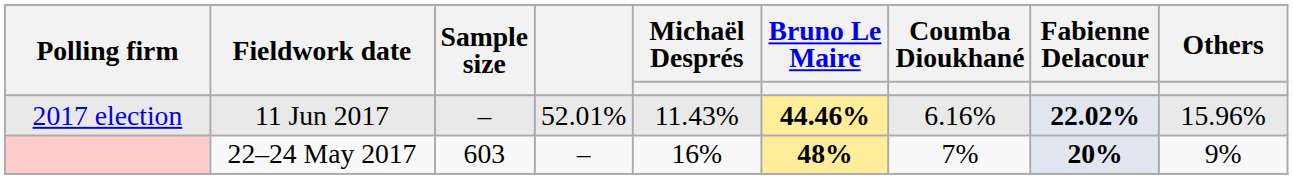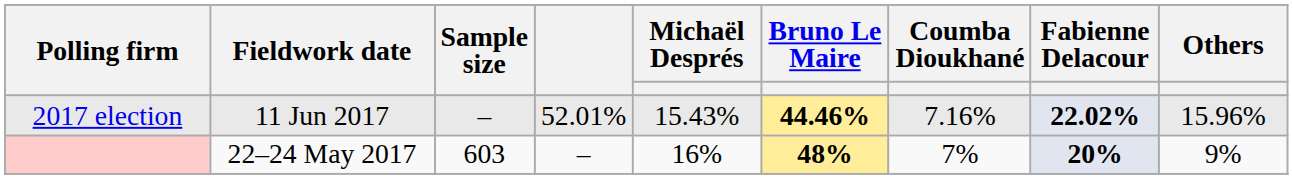(697, 115) 11.43% -> (697, 115) 15.43%
(960, 115) 6.16% -> (960, 115) 7.16%
